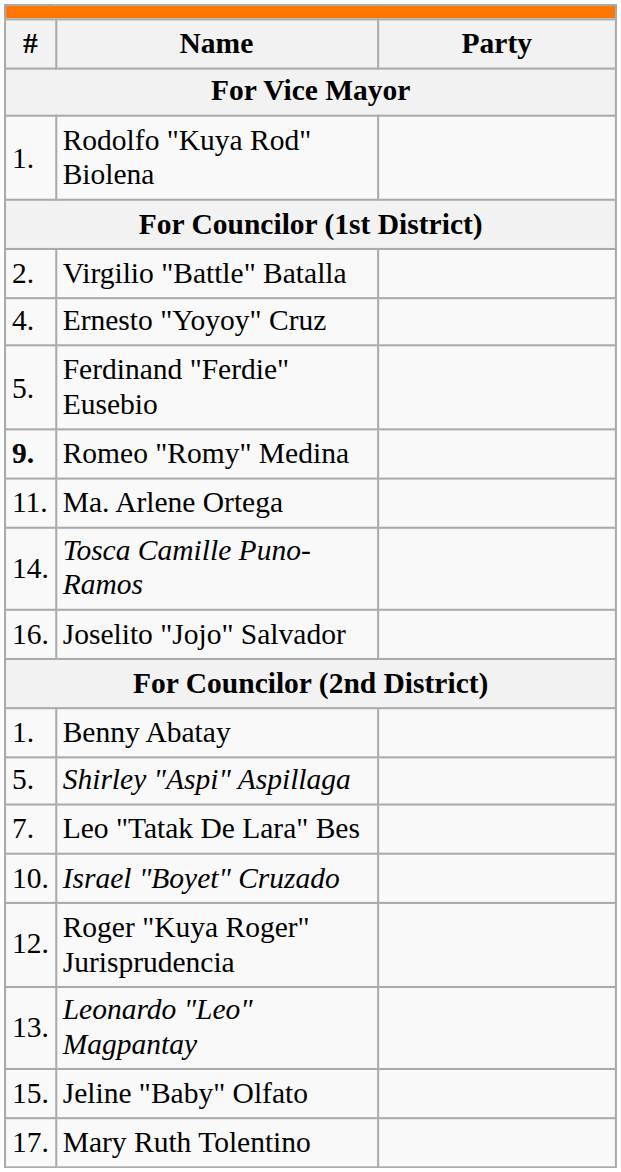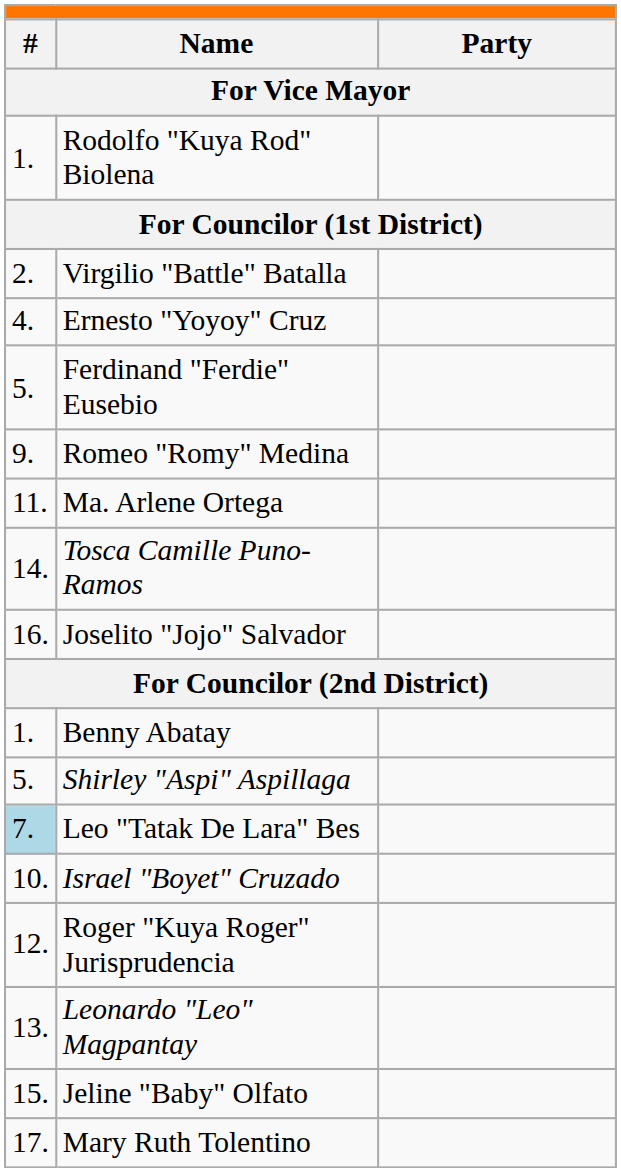(23, 453) bold -> (23, 453) normal
(23, 829) no background -> (23, 829) lightblue background
